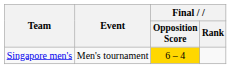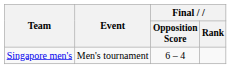(175, 56) gold background -> (175, 56) no background
